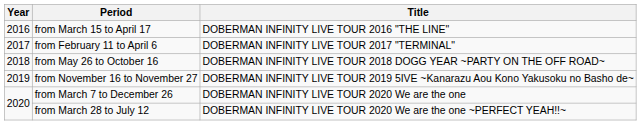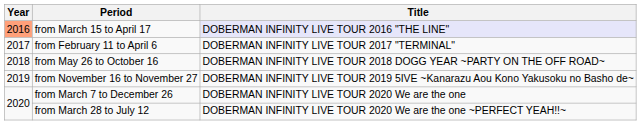(18, 29) no background -> (18, 29) lightsalmon background
(326, 29) no background -> (326, 29) lavender background
